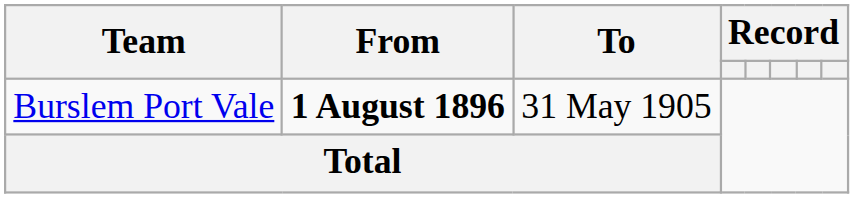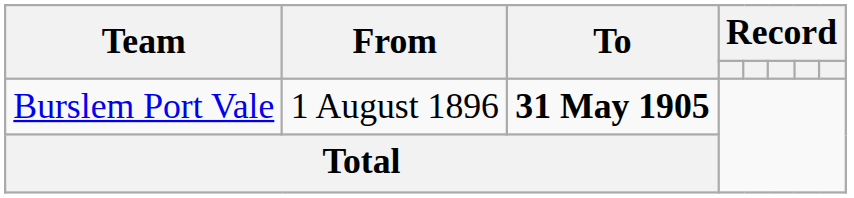(398, 105) bold -> (395, 105) normal
(617, 105) normal -> (612, 105) bold
